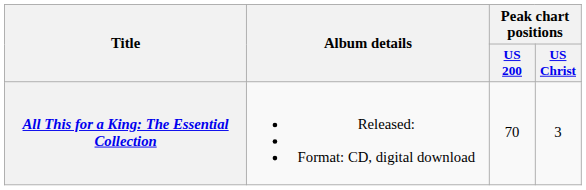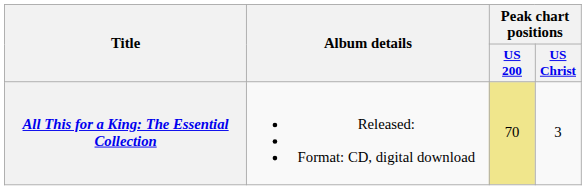(512, 133) no background -> (512, 133) khaki background
